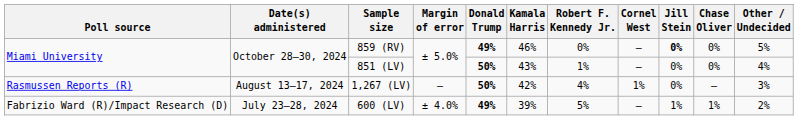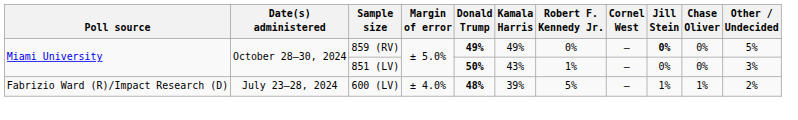(527, 47) 46% -> (515, 47) 49%
(764, 66) 4% -> (752, 66) 3%
- row: (381, 86)
(487, 105) 49% -> (475, 86) 48%
